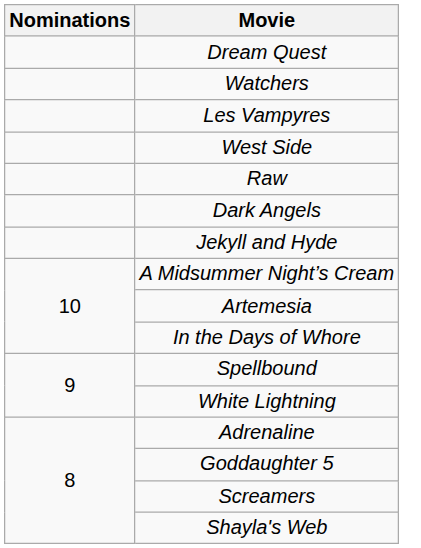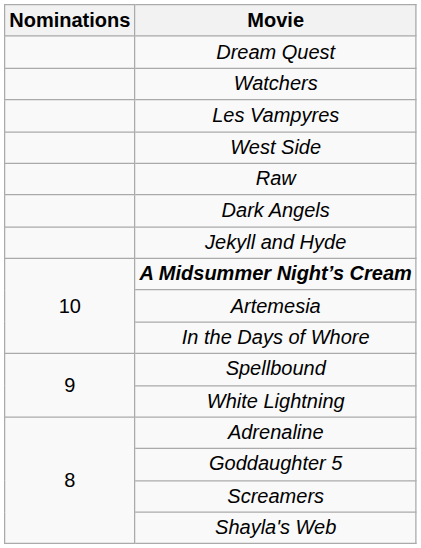(267, 274) normal -> (276, 274) bold
